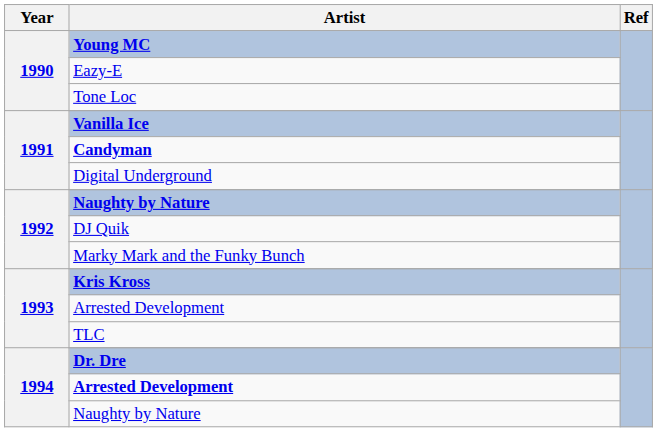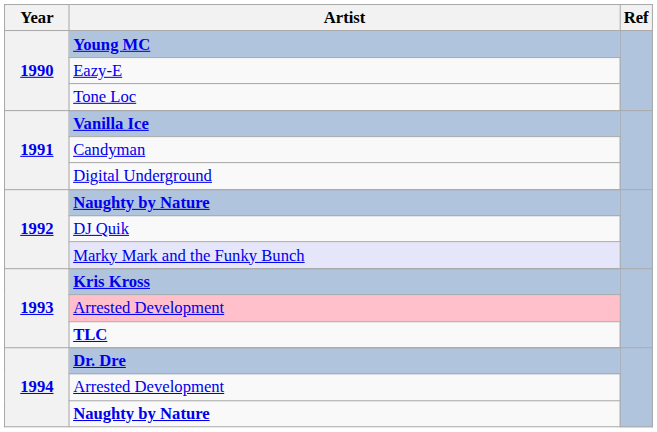(112, 149) bold -> (109, 149) normal
(189, 255) no background -> (189, 255) lavender background
(149, 307) no background -> (149, 307) pink background
(89, 334) normal -> (90, 334) bold
(153, 387) bold -> (149, 387) normal
(137, 413) normal -> (141, 413) bold
